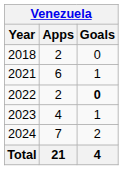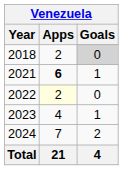(97, 54) no background -> (97, 54) lightgrey background
(58, 74) normal -> (58, 74) bold
(58, 94) no background -> (58, 94) lightyellow background
(97, 94) bold -> (97, 94) normal
